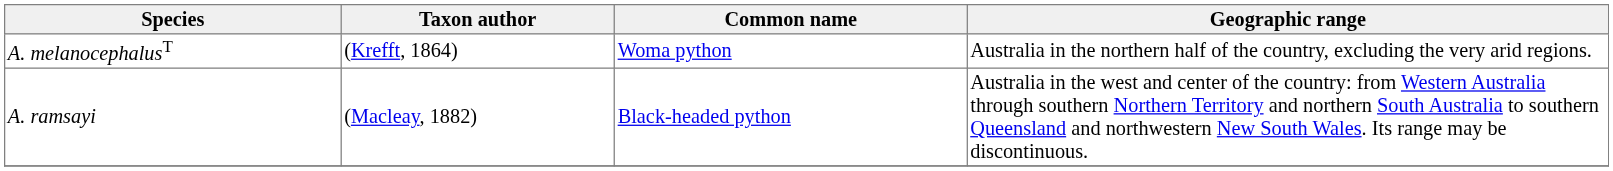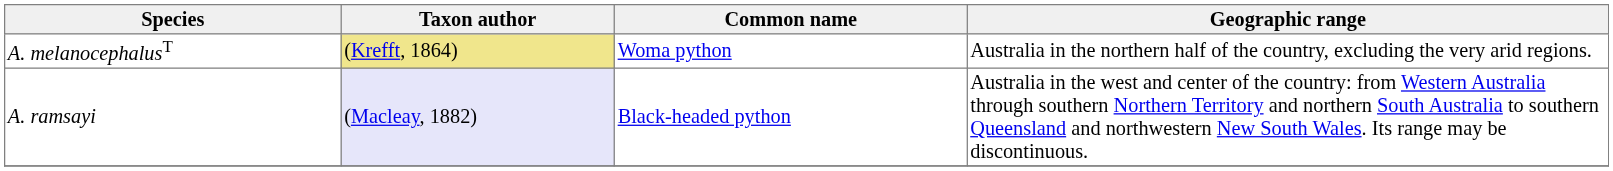(401, 51) no background -> (401, 51) khaki background
(411, 117) no background -> (411, 117) lavender background
